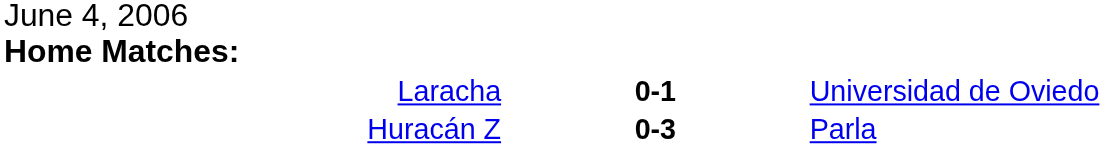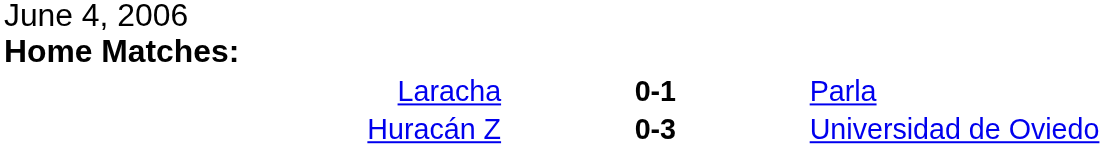(955, 91) Universidad de Oviedo -> (843, 91) Parla
(843, 129) Parla -> (955, 129) Universidad de Oviedo
